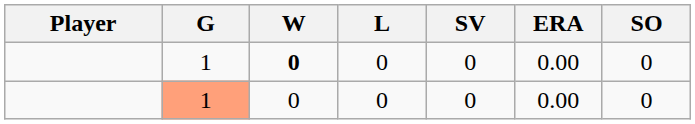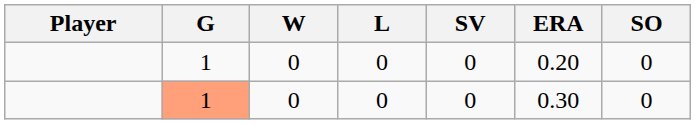(294, 61) bold -> (294, 61) normal
(558, 61) 0.00 -> (558, 61) 0.20
(558, 99) 0.00 -> (558, 99) 0.30
